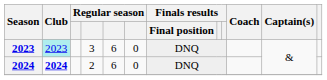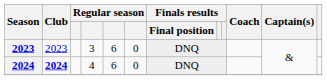(56, 48) paleturquoise background -> (56, 48) no background
(92, 65) 2 -> (92, 65) 4
